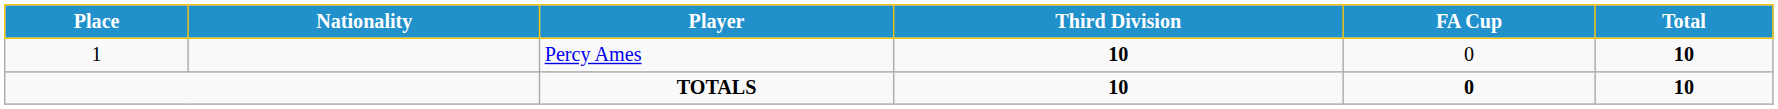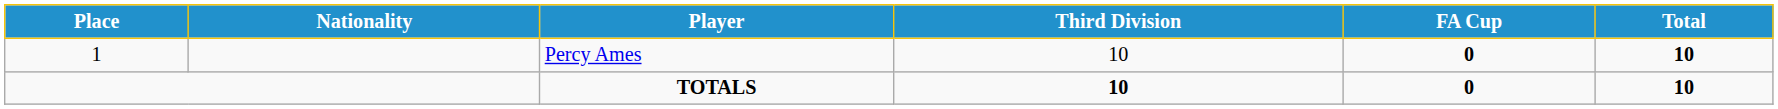(1118, 54) bold -> (1118, 54) normal
(1469, 54) normal -> (1469, 54) bold
